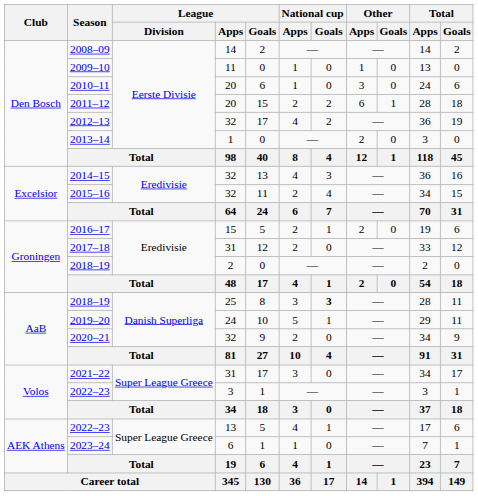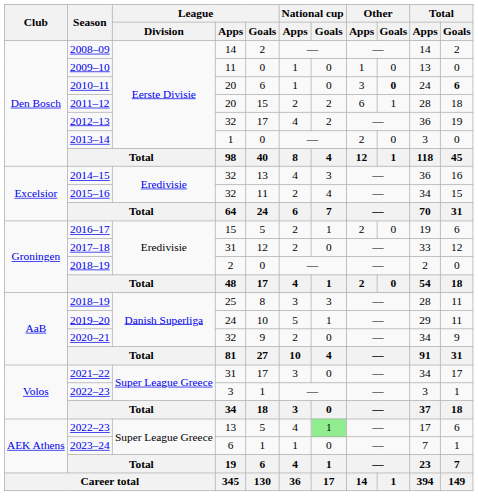(393, 85) normal -> (393, 85) bold
(457, 85) normal -> (457, 85) bold
(329, 301) bold -> (329, 301) normal
(329, 427) no background -> (329, 427) lightgreen background
